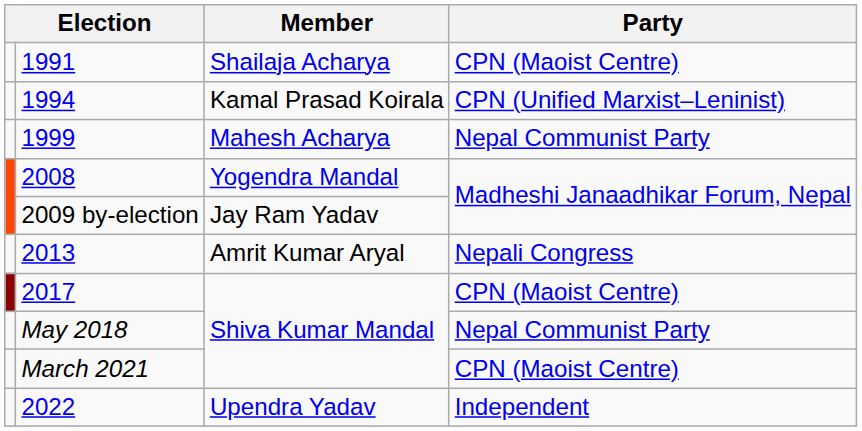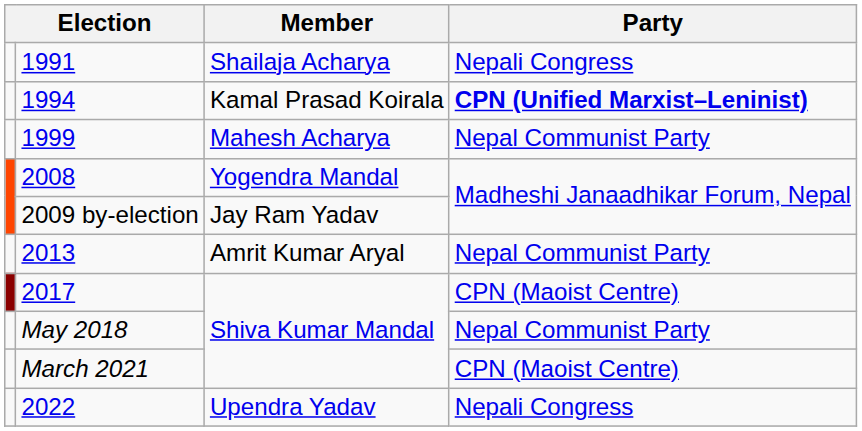(567, 61) CPN (Maoist Centre) -> (544, 61) Nepali Congress
(620, 100) normal -> (631, 100) bold
(544, 253) Nepali Congress -> (582, 253) Nepal Communist Party
(522, 406) Independent -> (544, 406) Nepali Congress
